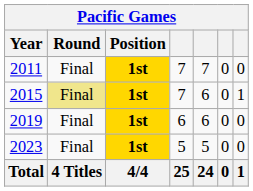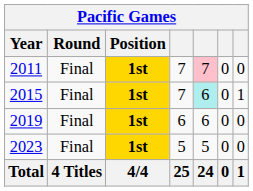(205, 69) no background -> (205, 69) pink background
(77, 95) khaki background -> (77, 95) no background
(205, 95) no background -> (205, 95) paleturquoise background
